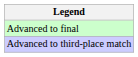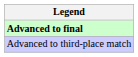(43, 28) normal -> (45, 28) bold
